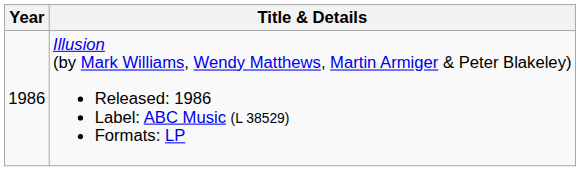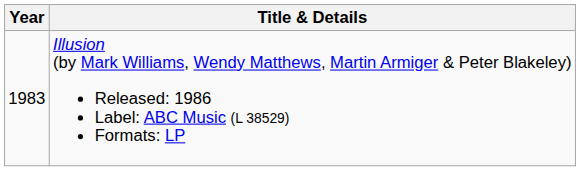(27, 98) 1986 -> (27, 98) 1983
